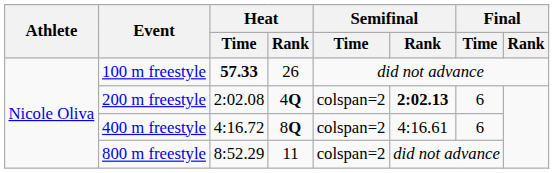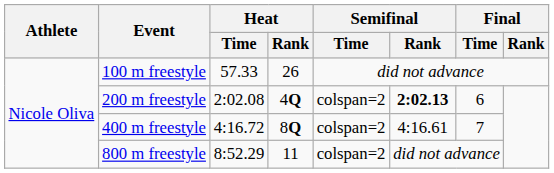(239, 72) bold -> (239, 72) normal
(480, 127) 6 -> (480, 127) 7
